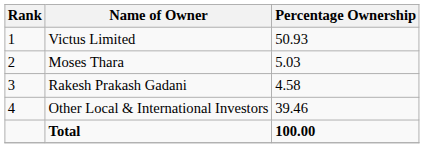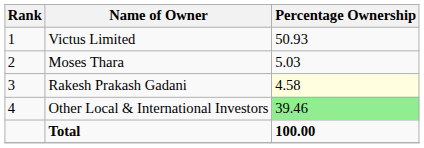(288, 85) no background -> (288, 85) lightyellow background
(292, 108) no background -> (292, 108) lightgreen background
